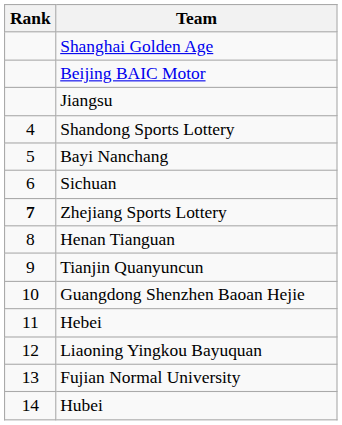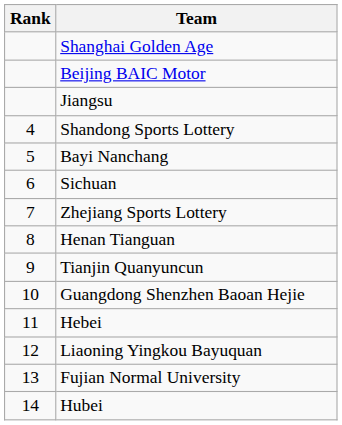(30, 211) bold -> (30, 211) normal
